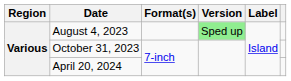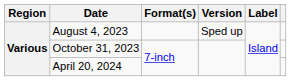(222, 31) lightgreen background -> (222, 31) no background
